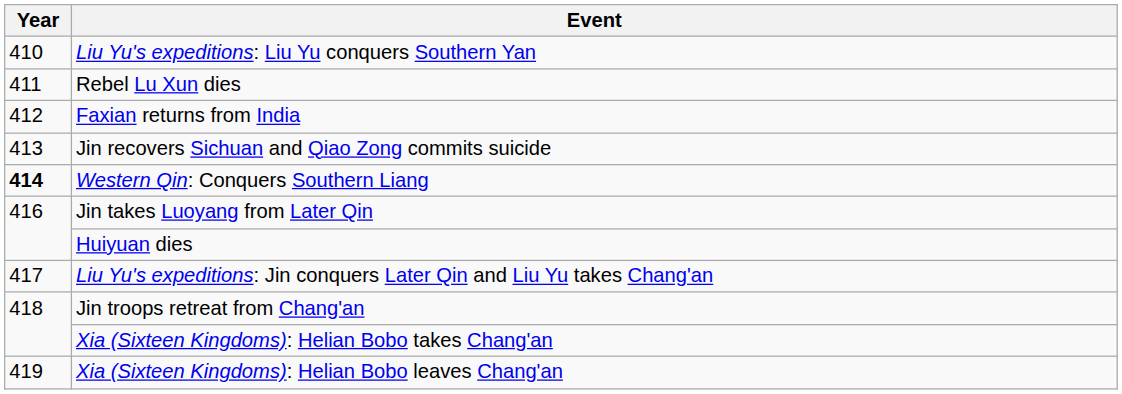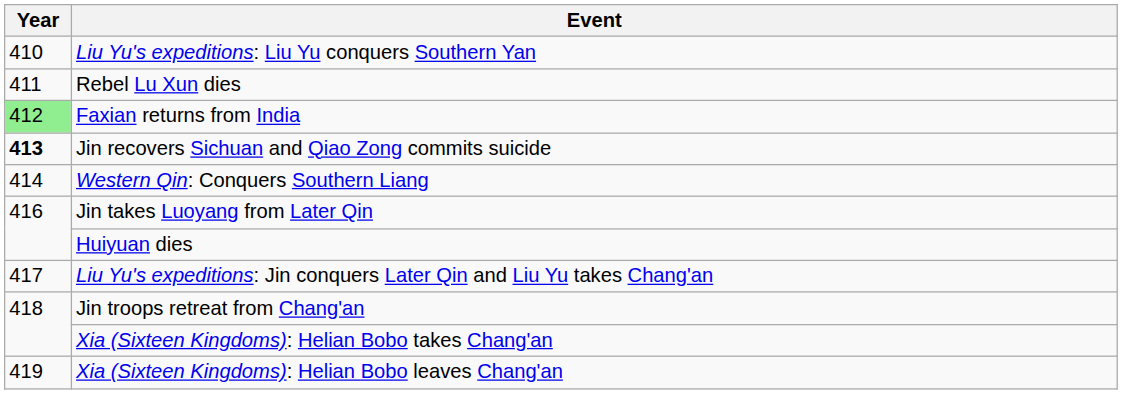(26, 116) no background -> (26, 116) lightgreen background
(26, 148) normal -> (26, 148) bold
(26, 180) bold -> (26, 180) normal
